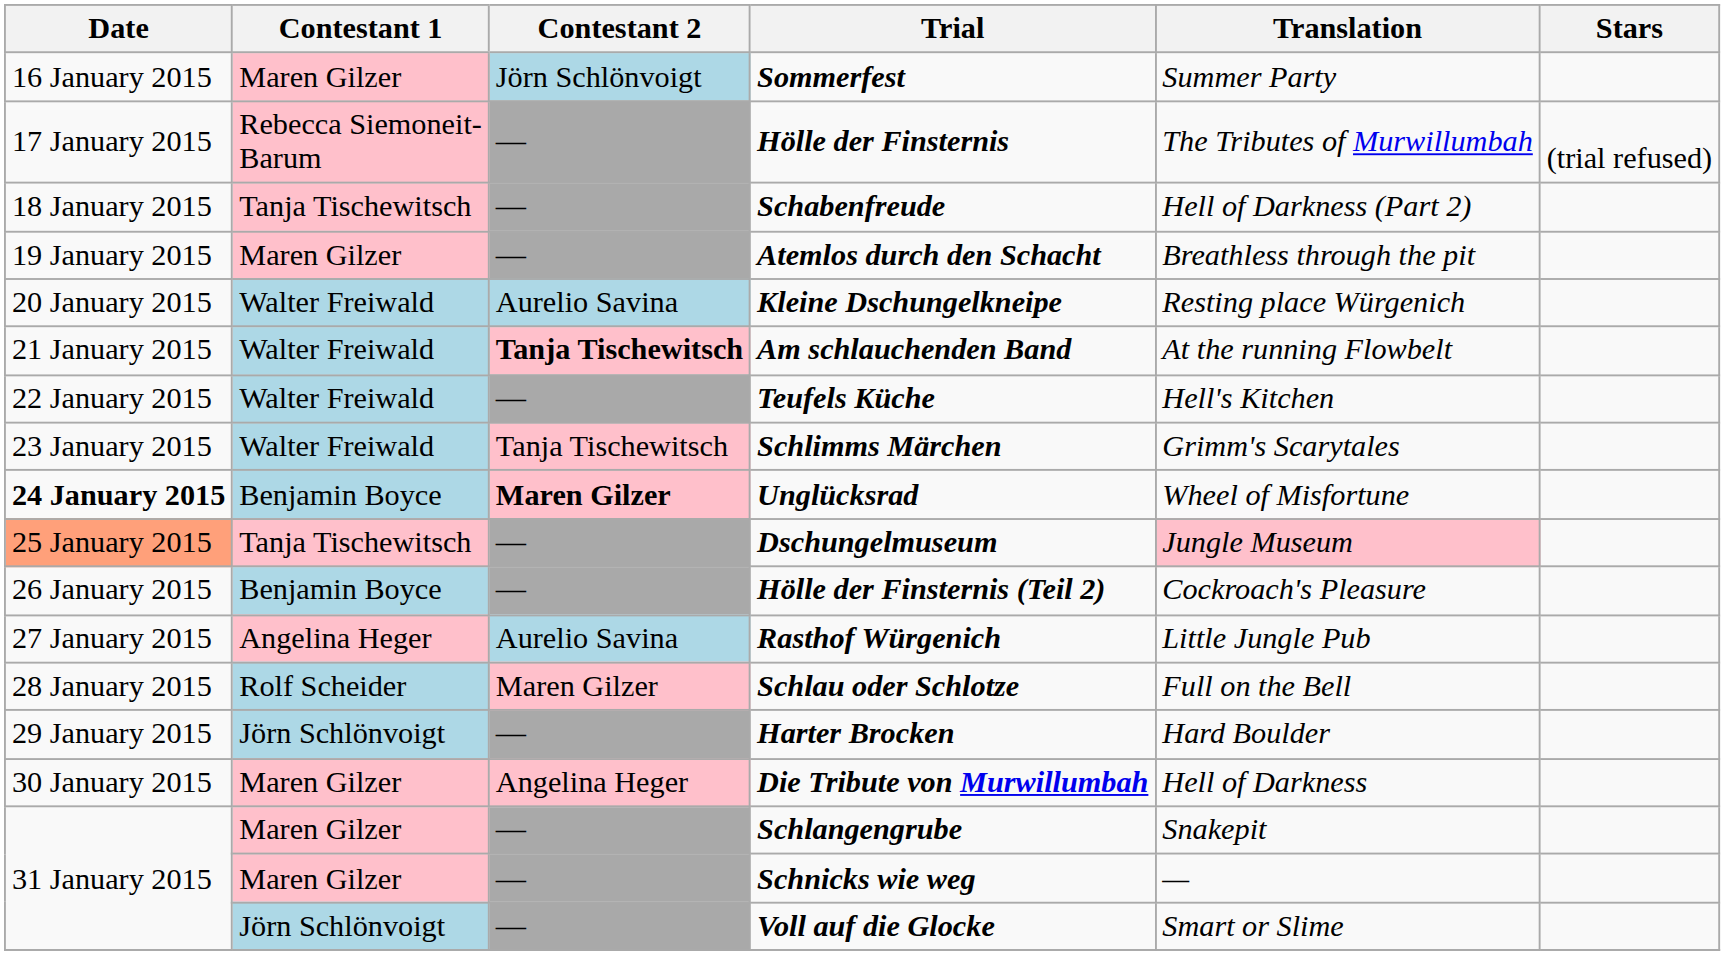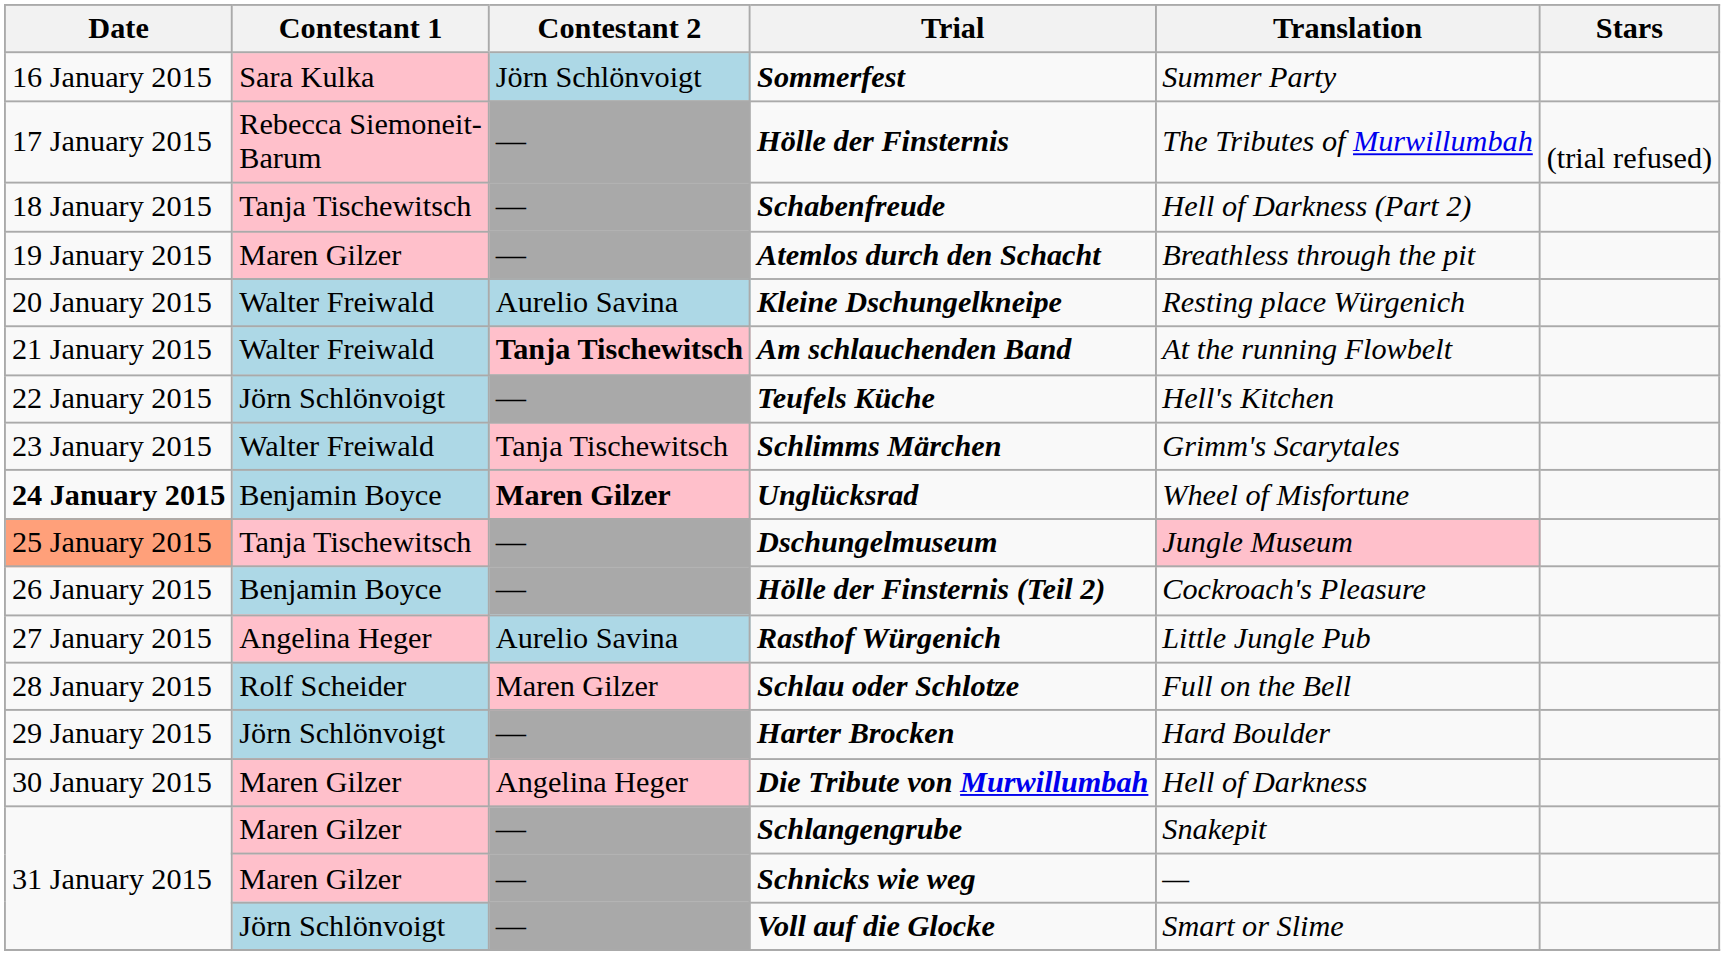(320, 76) Maren Gilzer -> (307, 76) Sara Kulka
(337, 398) Walter Freiwald -> (342, 398) Jörn Schlönvoigt
